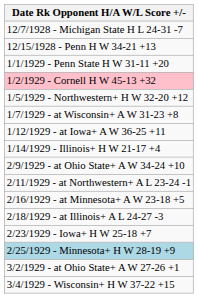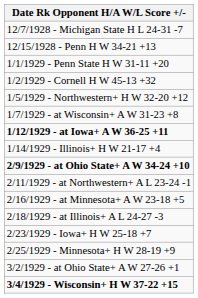(81, 81) pink background -> (81, 81) no background
(86, 132) normal -> (88, 132) bold
(96, 166) normal -> (98, 166) bold
(91, 251) lightblue background -> (91, 251) no background
(91, 285) normal -> (92, 285) bold
